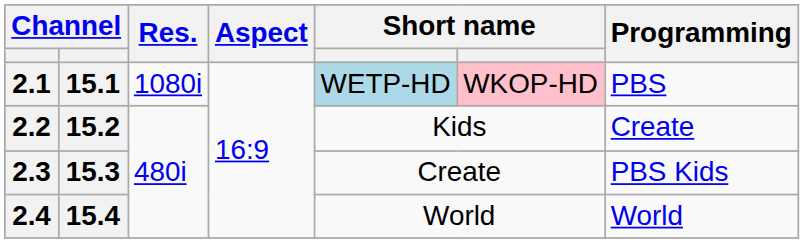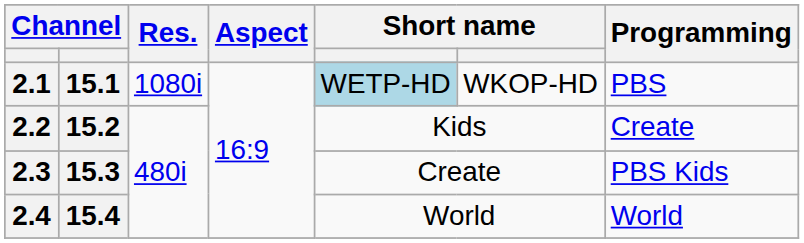(531, 83) pink background -> (531, 83) no background
